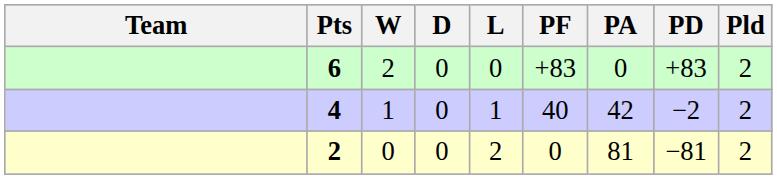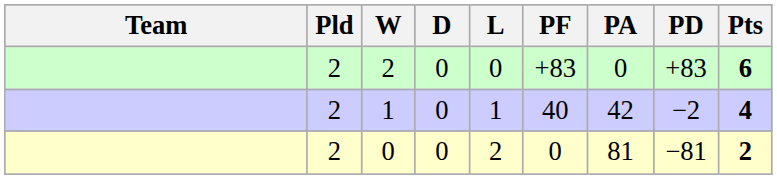columns swapped: (746, 25) <-> (334, 25)
